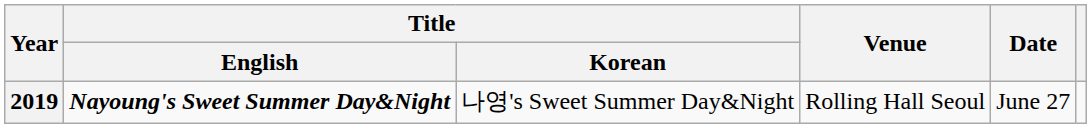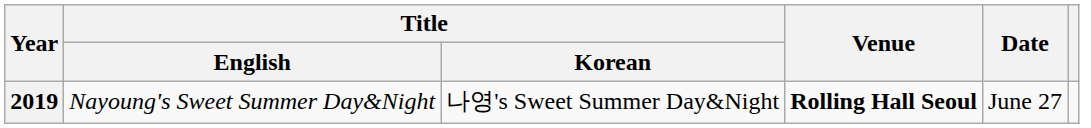(260, 101) bold -> (252, 101) normal
(895, 101) normal -> (884, 101) bold
